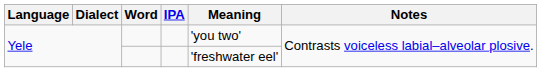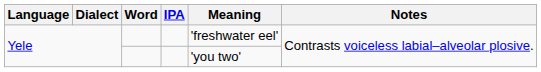(216, 35) 'you two' -> (235, 35) 'freshwater eel'
(235, 56) 'freshwater eel' -> (216, 56) 'you two'
